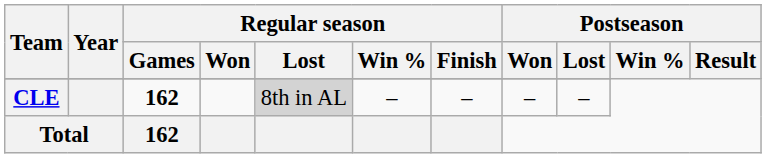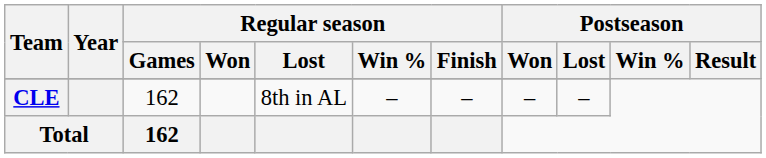(162, 97) bold -> (162, 97) normal
(304, 97) lightgrey background -> (304, 97) no background
